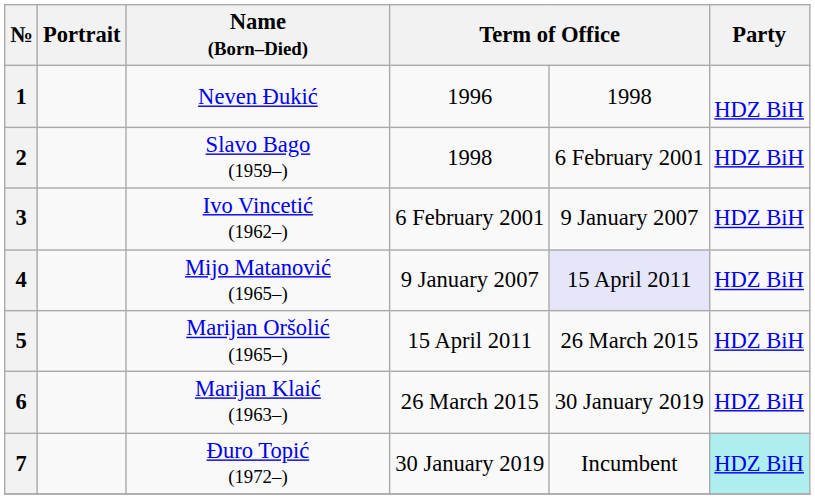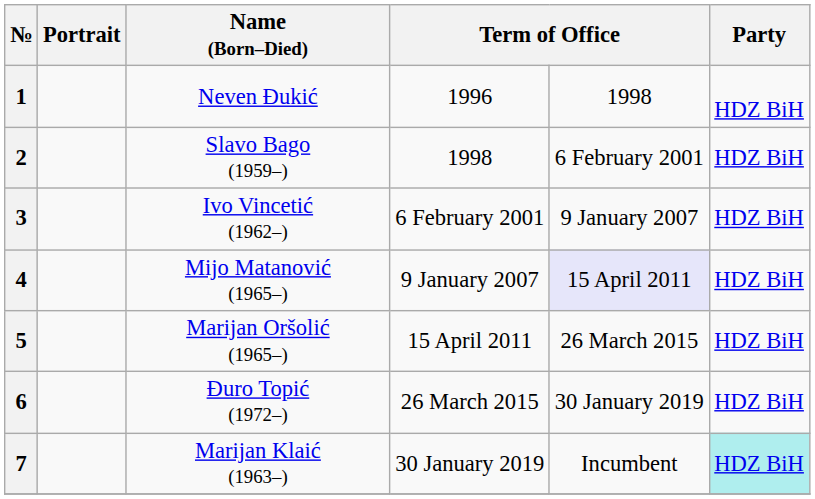(258, 402) Marijan Klaić (1963–) -> (258, 402) Đuro Topić (1972–)
(258, 463) Đuro Topić (1972–) -> (258, 463) Marijan Klaić (1963–)
